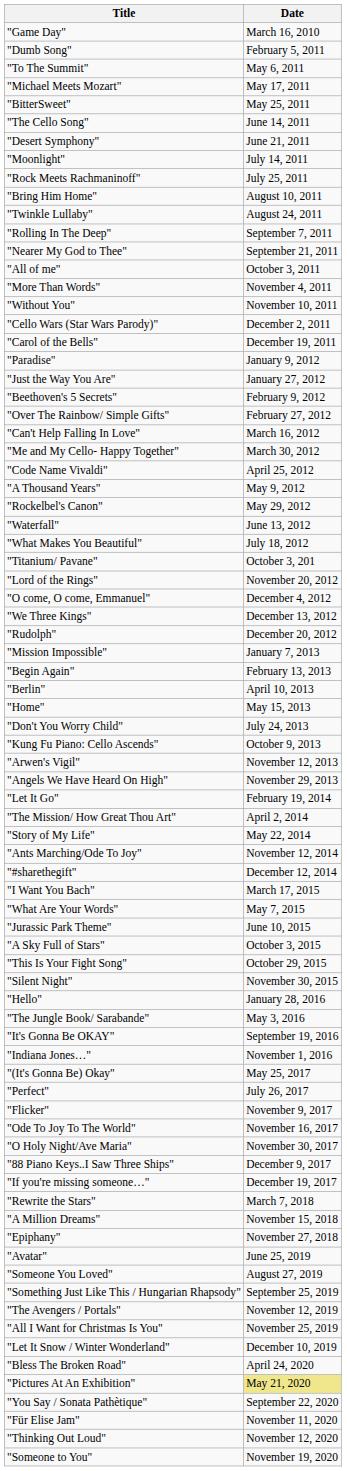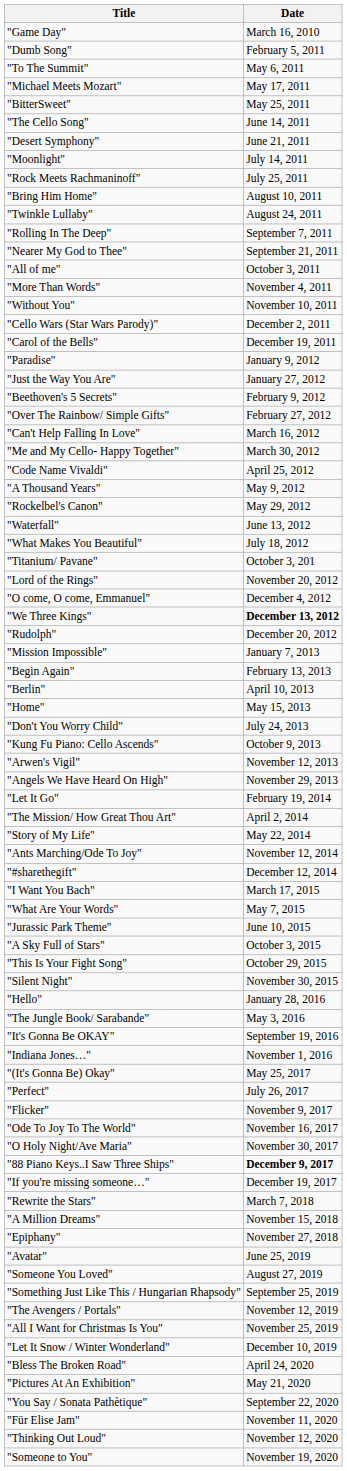(291, 616) normal -> (293, 616) bold
(289, 1164) normal -> (290, 1164) bold
(278, 1383) khaki background -> (278, 1383) no background
